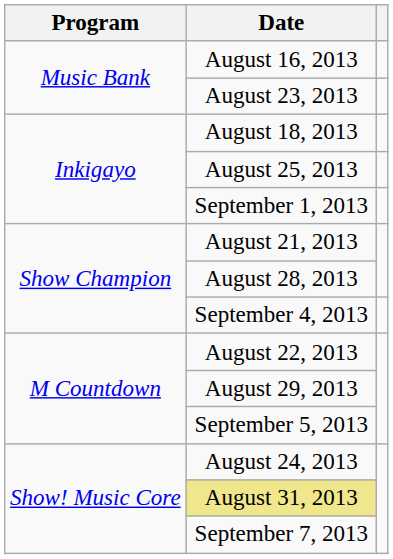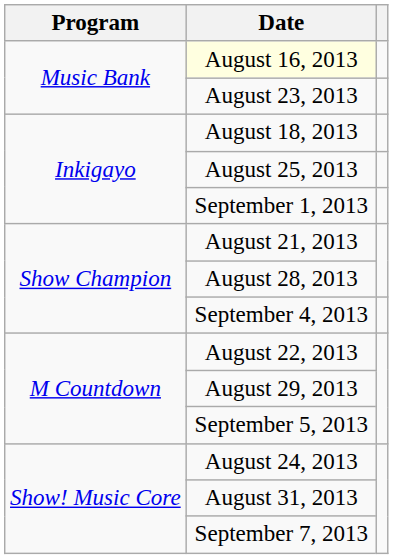(281, 59) no background -> (281, 59) lightyellow background
(281, 497) khaki background -> (281, 497) no background
